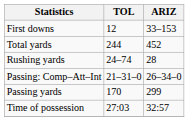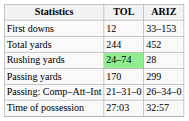(119, 60) no background -> (119, 60) lightgreen background
rows swapped: (34, 92) <-> (54, 76)
